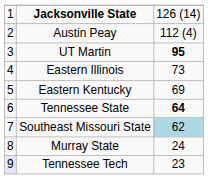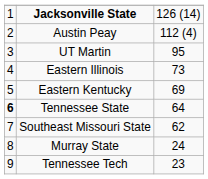(178, 52) bold -> (178, 52) normal
(10, 108) normal -> (10, 108) bold
(178, 108) bold -> (178, 108) normal
(178, 127) lightblue background -> (178, 127) no background
(10, 164) lavender background -> (10, 164) no background
